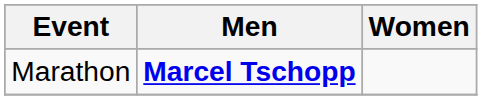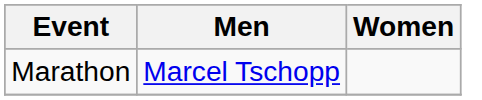(249, 71) bold -> (242, 71) normal
